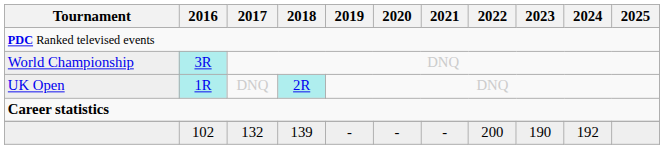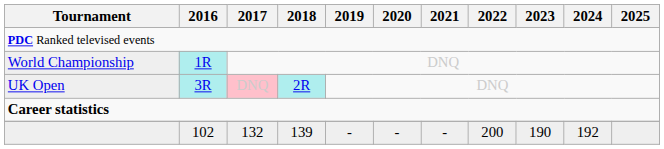(203, 62) 3R -> (203, 62) 1R
(203, 86) 1R -> (203, 86) 3R
(252, 86) no background -> (252, 86) pink background
